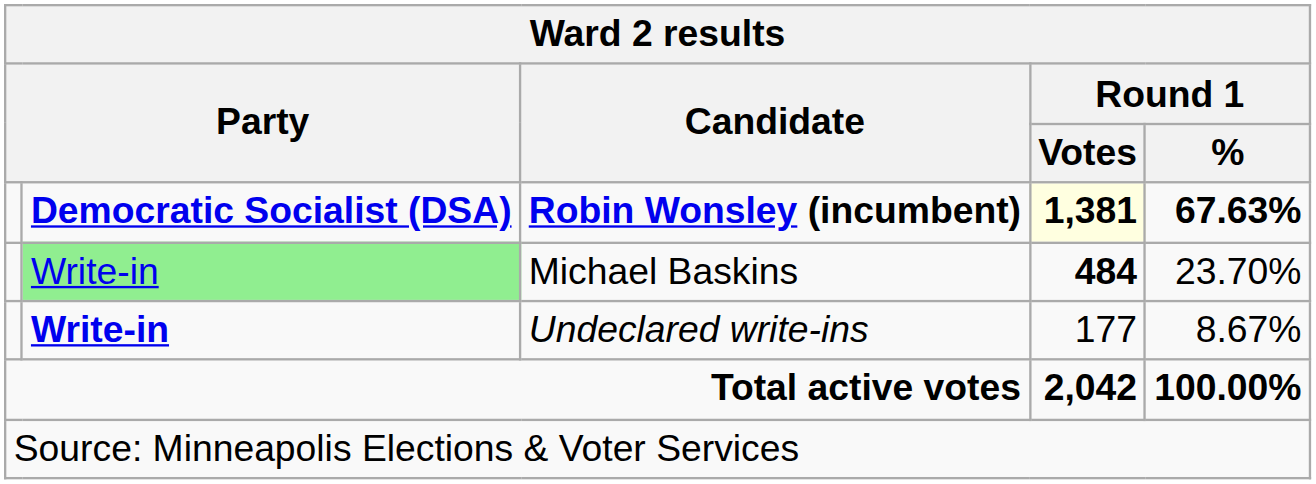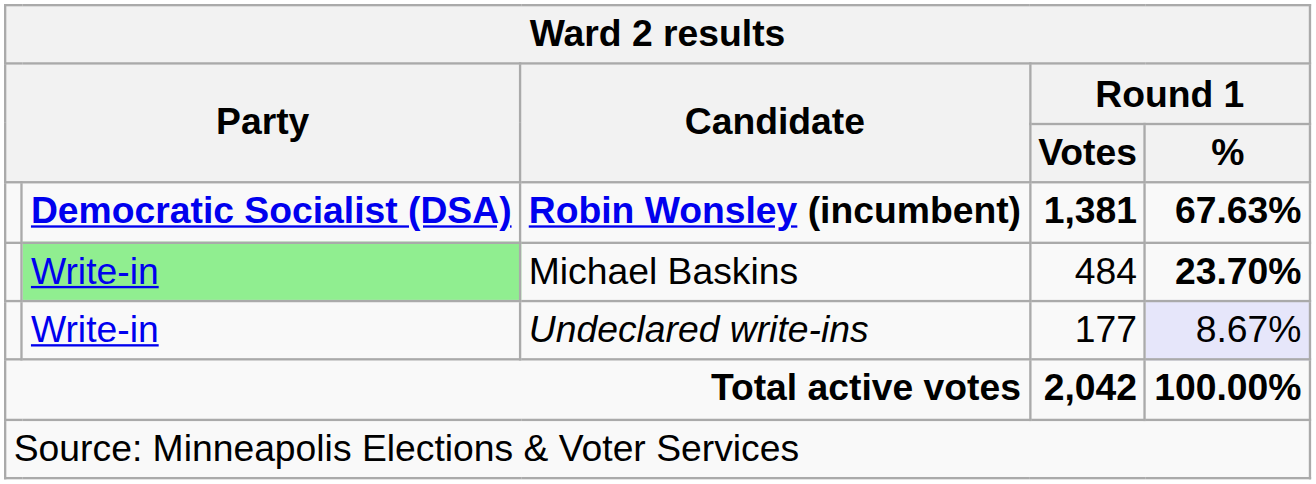(1090, 211) lightyellow background -> (1090, 211) no background
(1106, 270) bold -> (1106, 270) normal
(1238, 270) normal -> (1238, 270) bold
(100, 329) bold -> (95, 329) normal
(1249, 329) no background -> (1249, 329) lavender background
